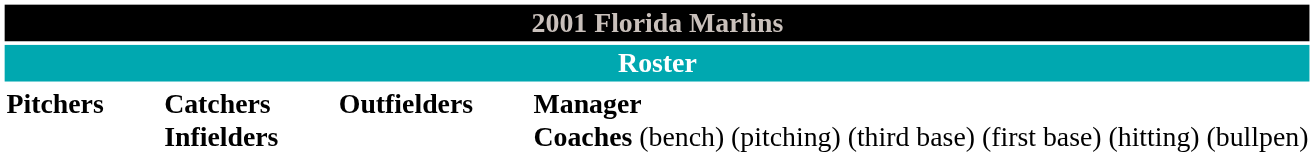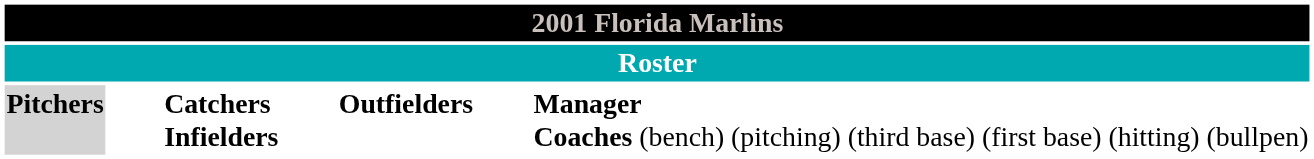(55, 103) no background -> (55, 103) lightgrey background
